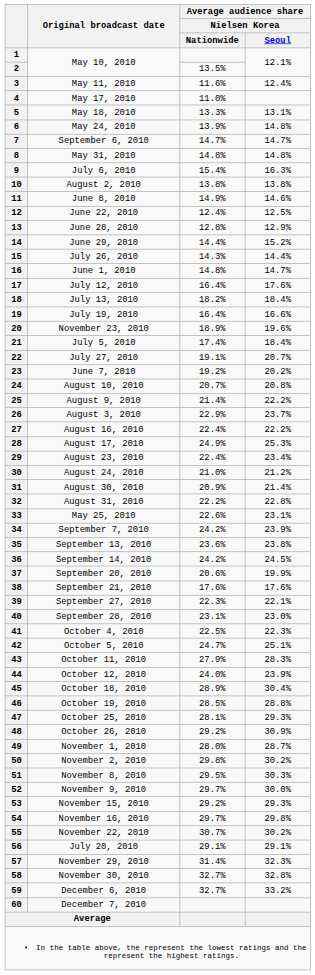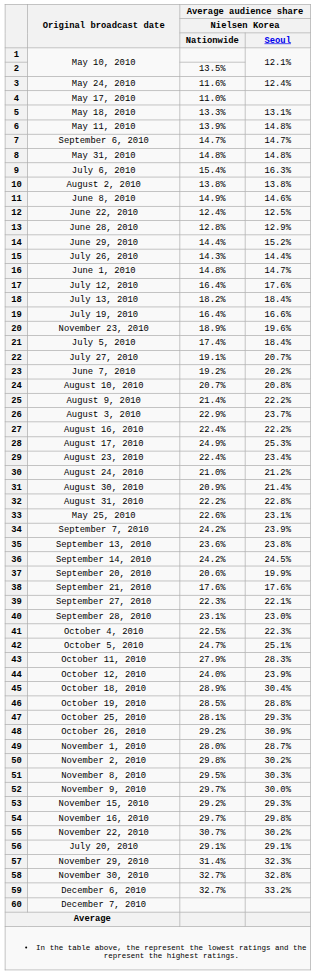(104, 84) May 11, 2010 -> (104, 84) May 24, 2010
(104, 127) May 24, 2010 -> (104, 127) May 11, 2010
